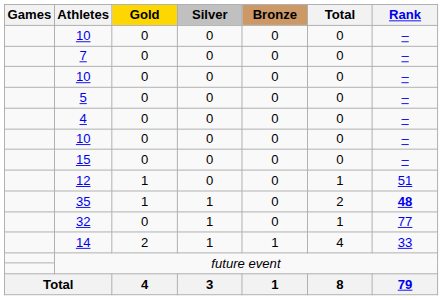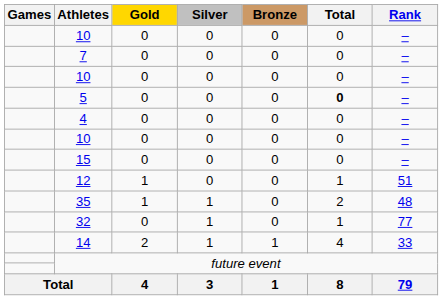(340, 98) normal -> (340, 98) bold
(405, 202) bold -> (405, 202) normal
